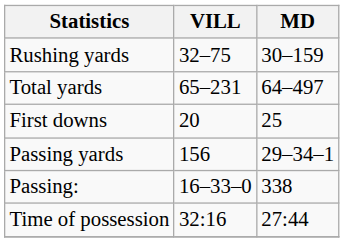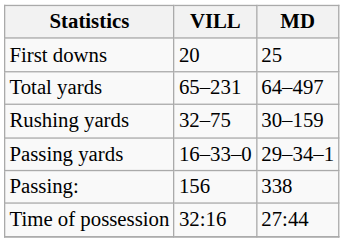rows swapped: (58, 120) <-> (69, 54)
(195, 153) 156 -> (215, 153) 16–33–0
(215, 186) 16–33–0 -> (195, 186) 156
